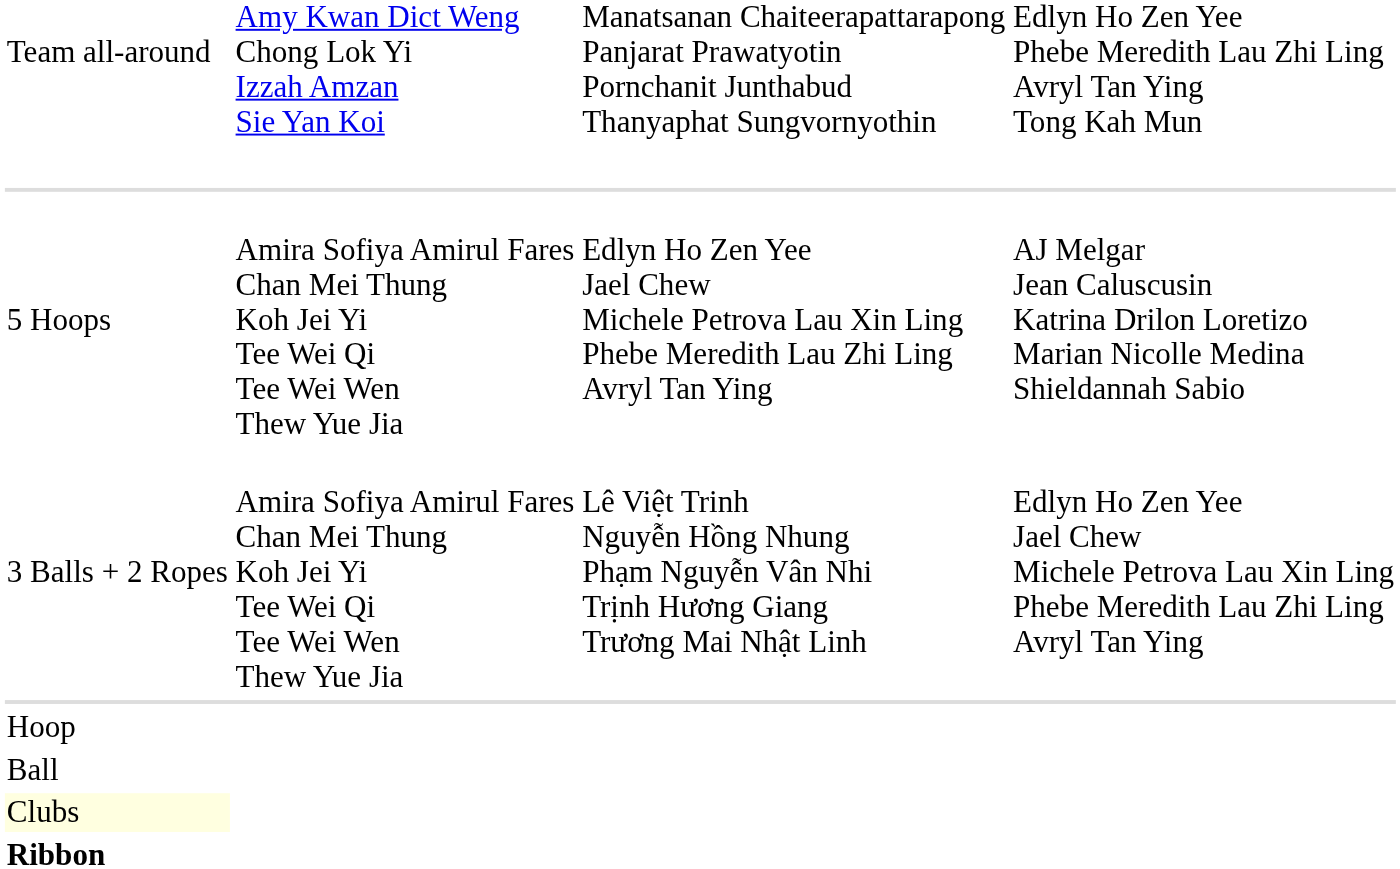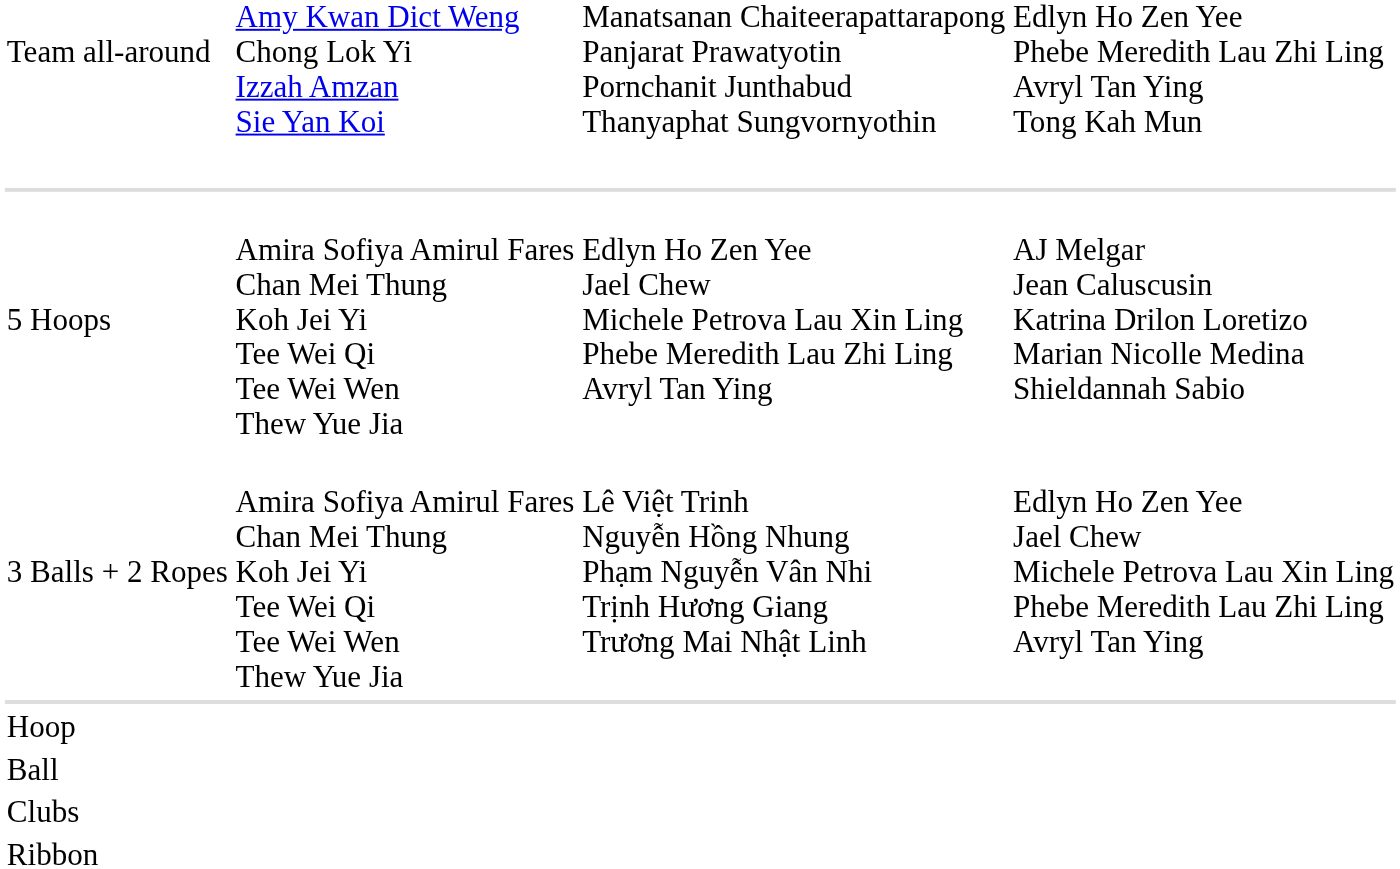(43, 812) lightyellow background -> (43, 812) no background
(56, 854) bold -> (53, 854) normal
